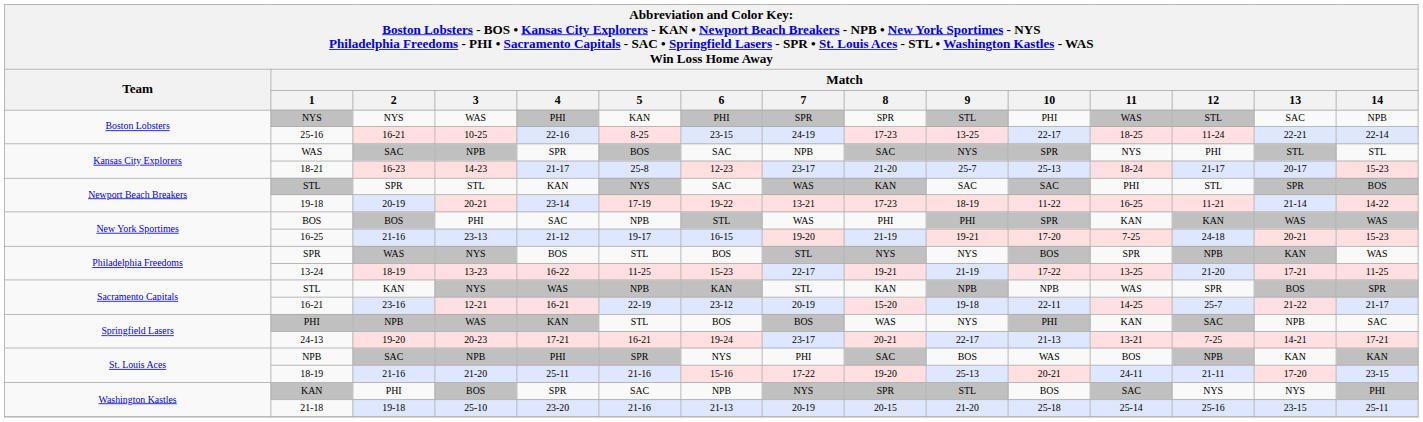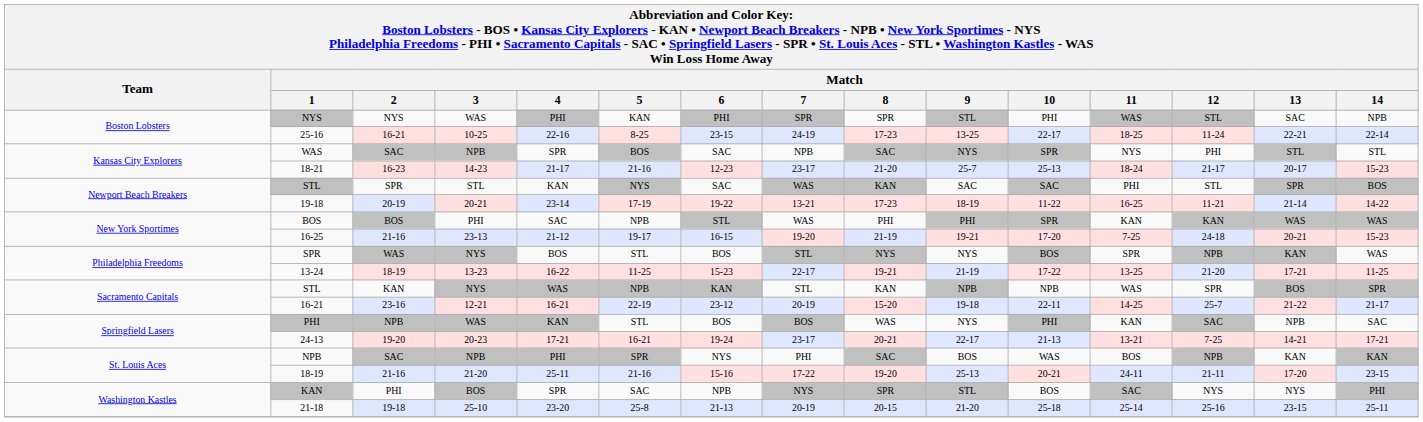(640, 169) 25-8 -> (640, 169) 21-16
(640, 408) 21-16 -> (640, 408) 25-8
